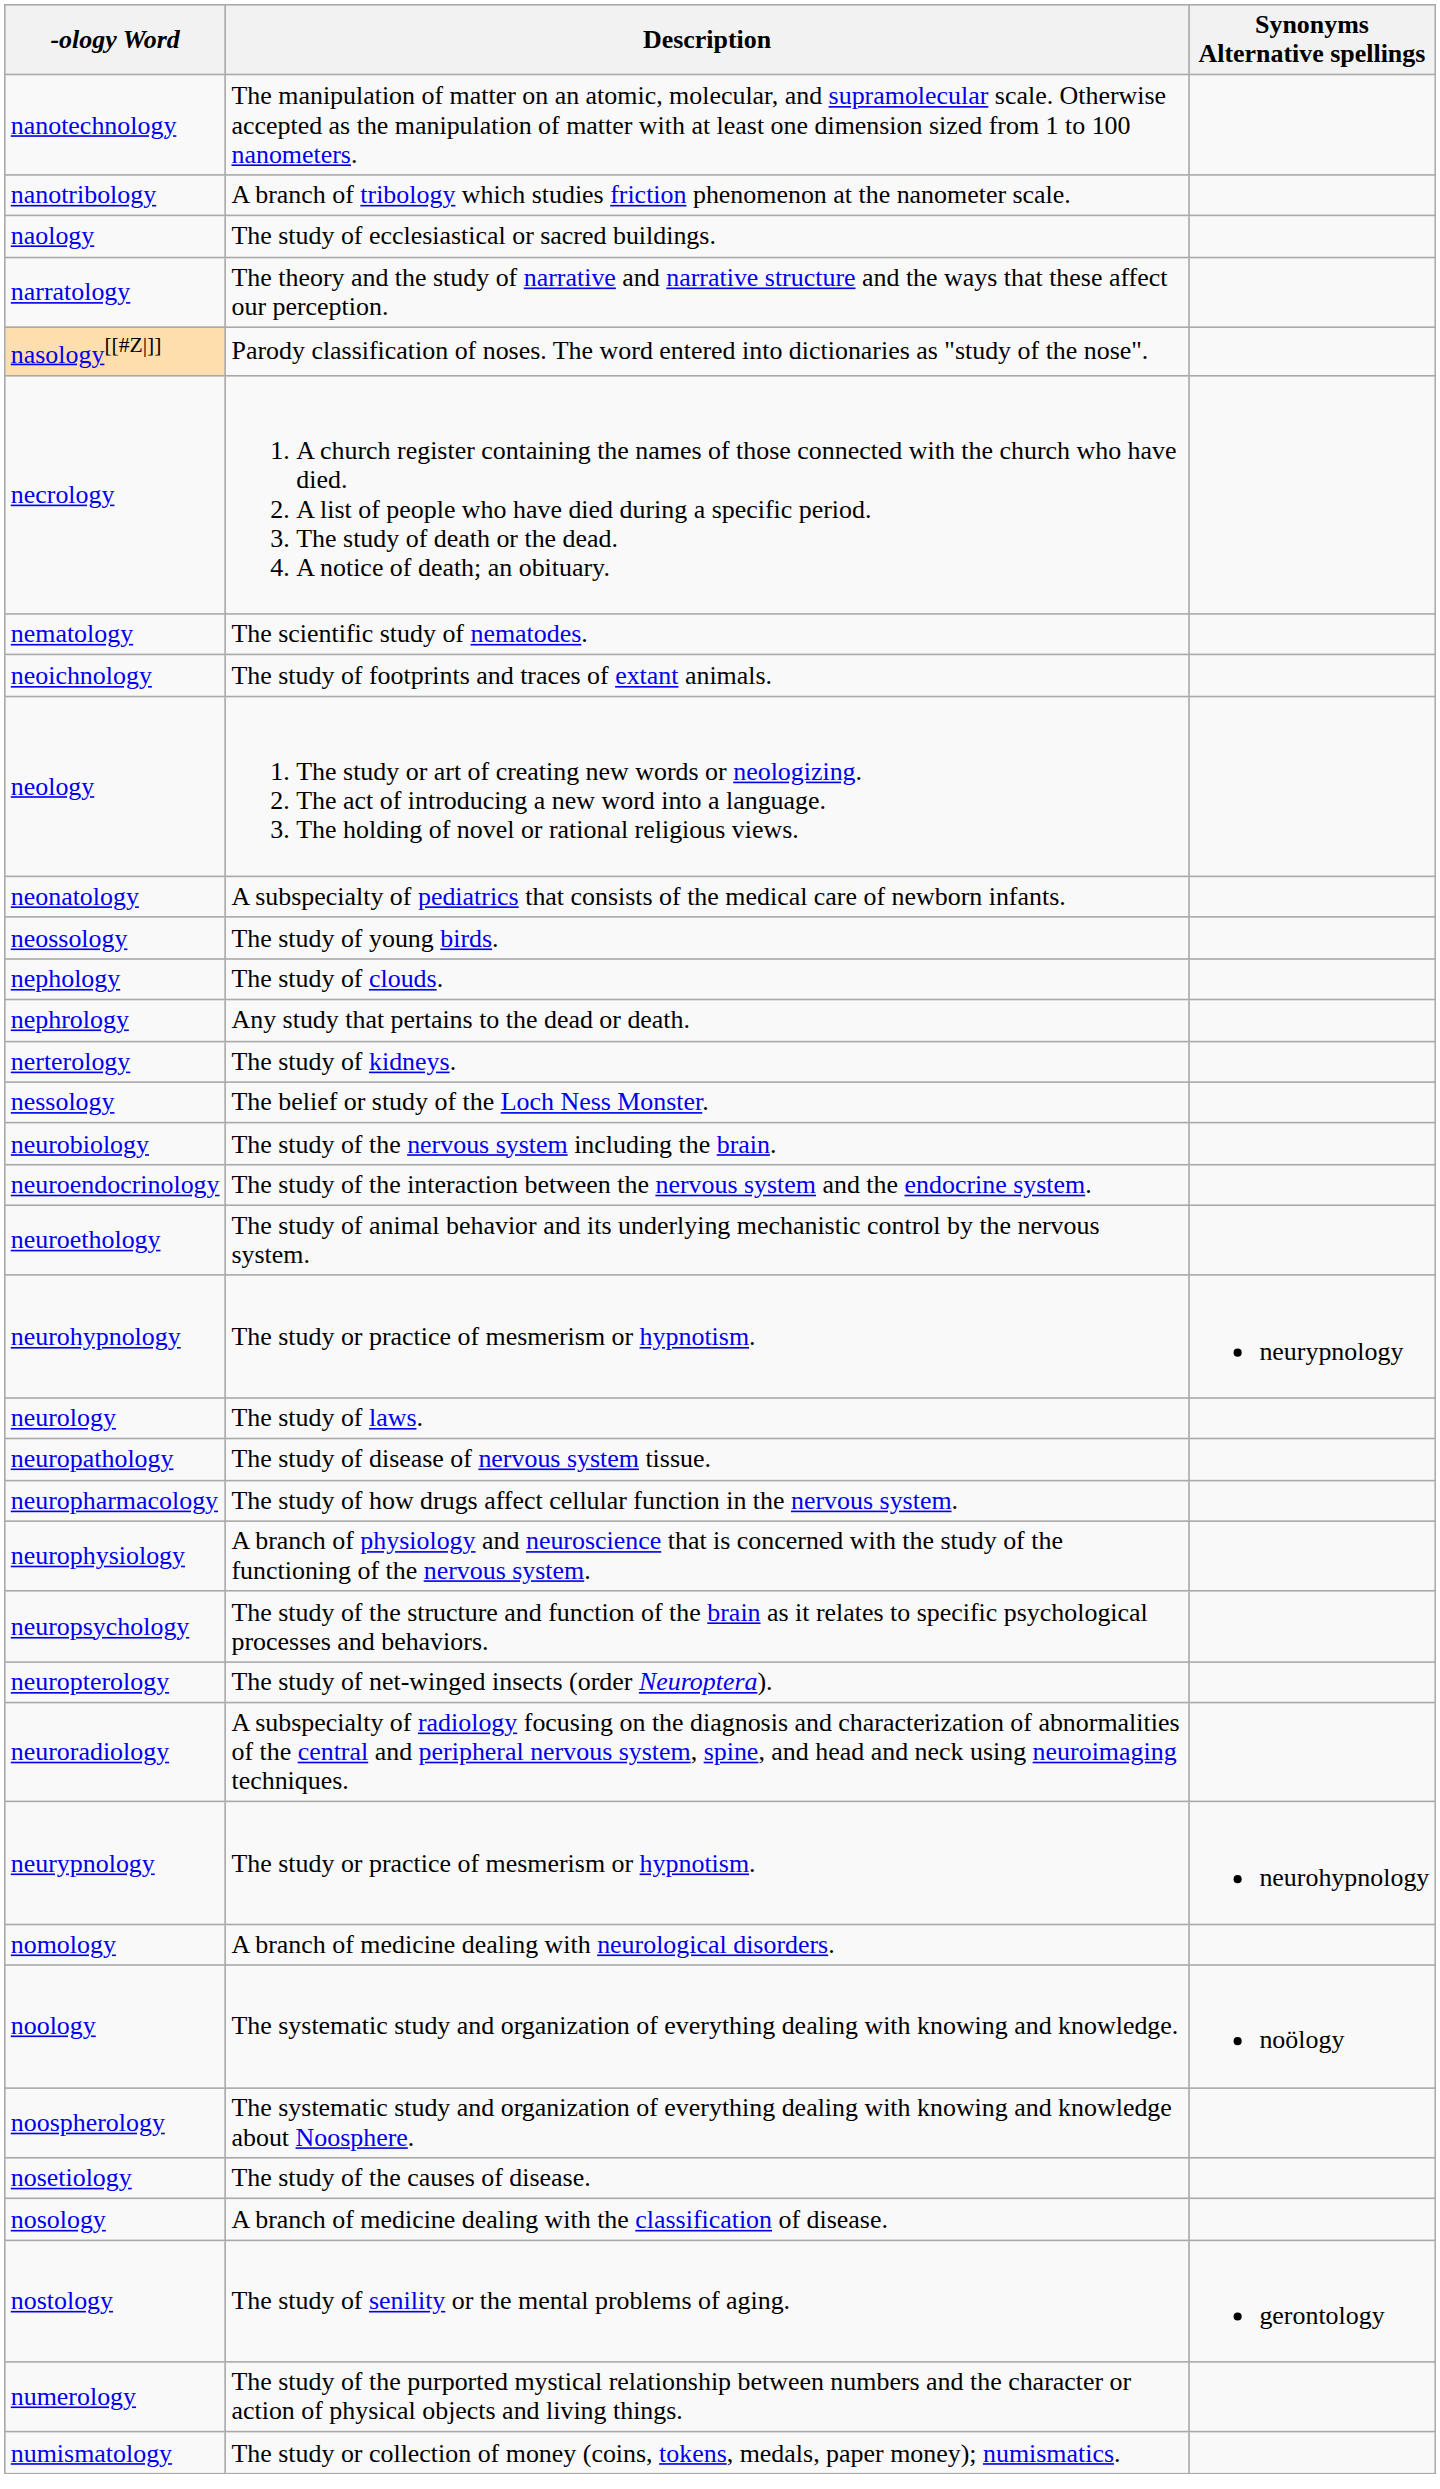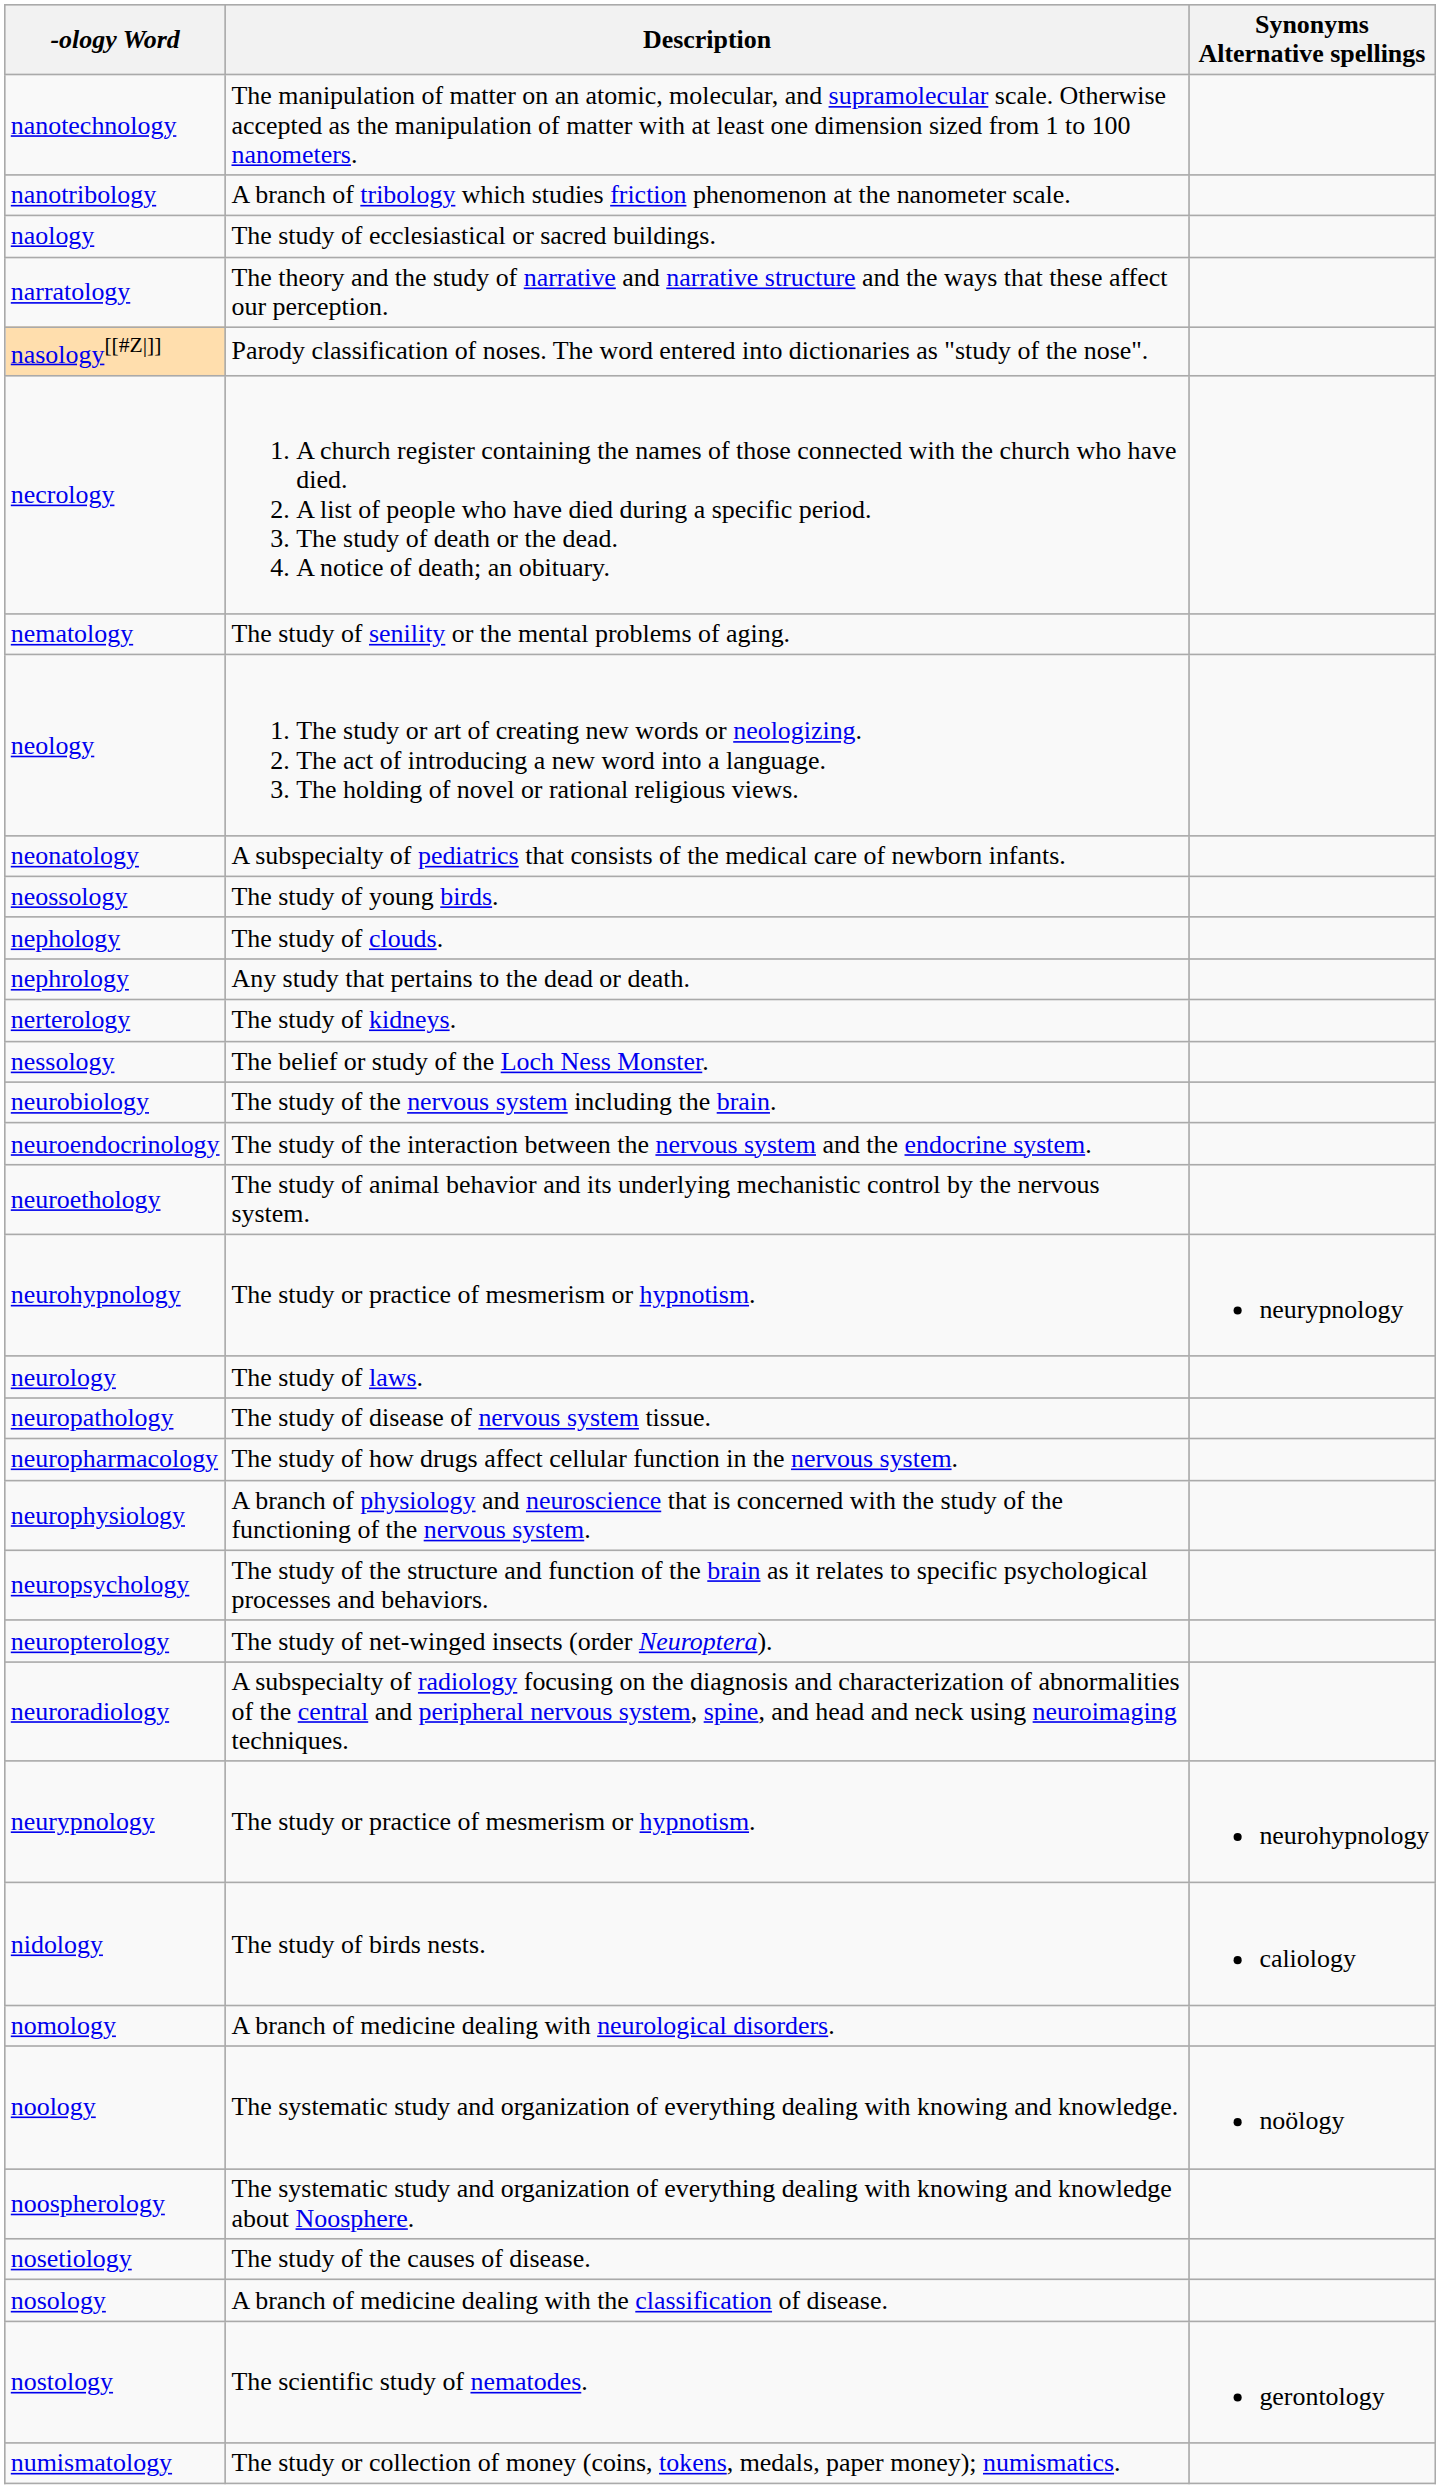(410, 634) The scientific study of nematodes. -> (511, 634) The study of senility or the mental problems of aging.
- row: (81, 675)
+ row: (57, 1943)
(511, 2300) The study of senility or the mental problems of aging. -> (410, 2381) The scientific study of nematodes.
- row: (73, 2396)
